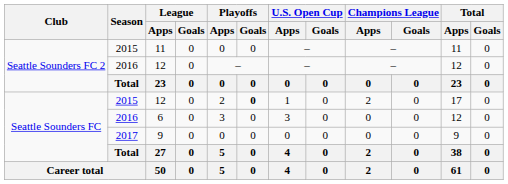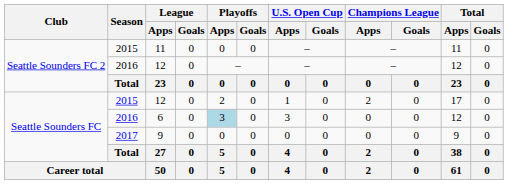(253, 100) bold -> (253, 100) normal
(222, 118) no background -> (222, 118) lightblue background
